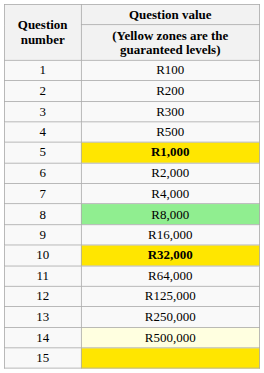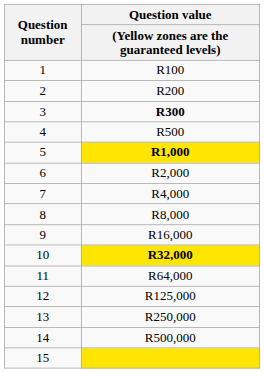(170, 111) normal -> (170, 111) bold
(170, 214) lightgreen background -> (170, 214) no background
(170, 337) lightyellow background -> (170, 337) no background
